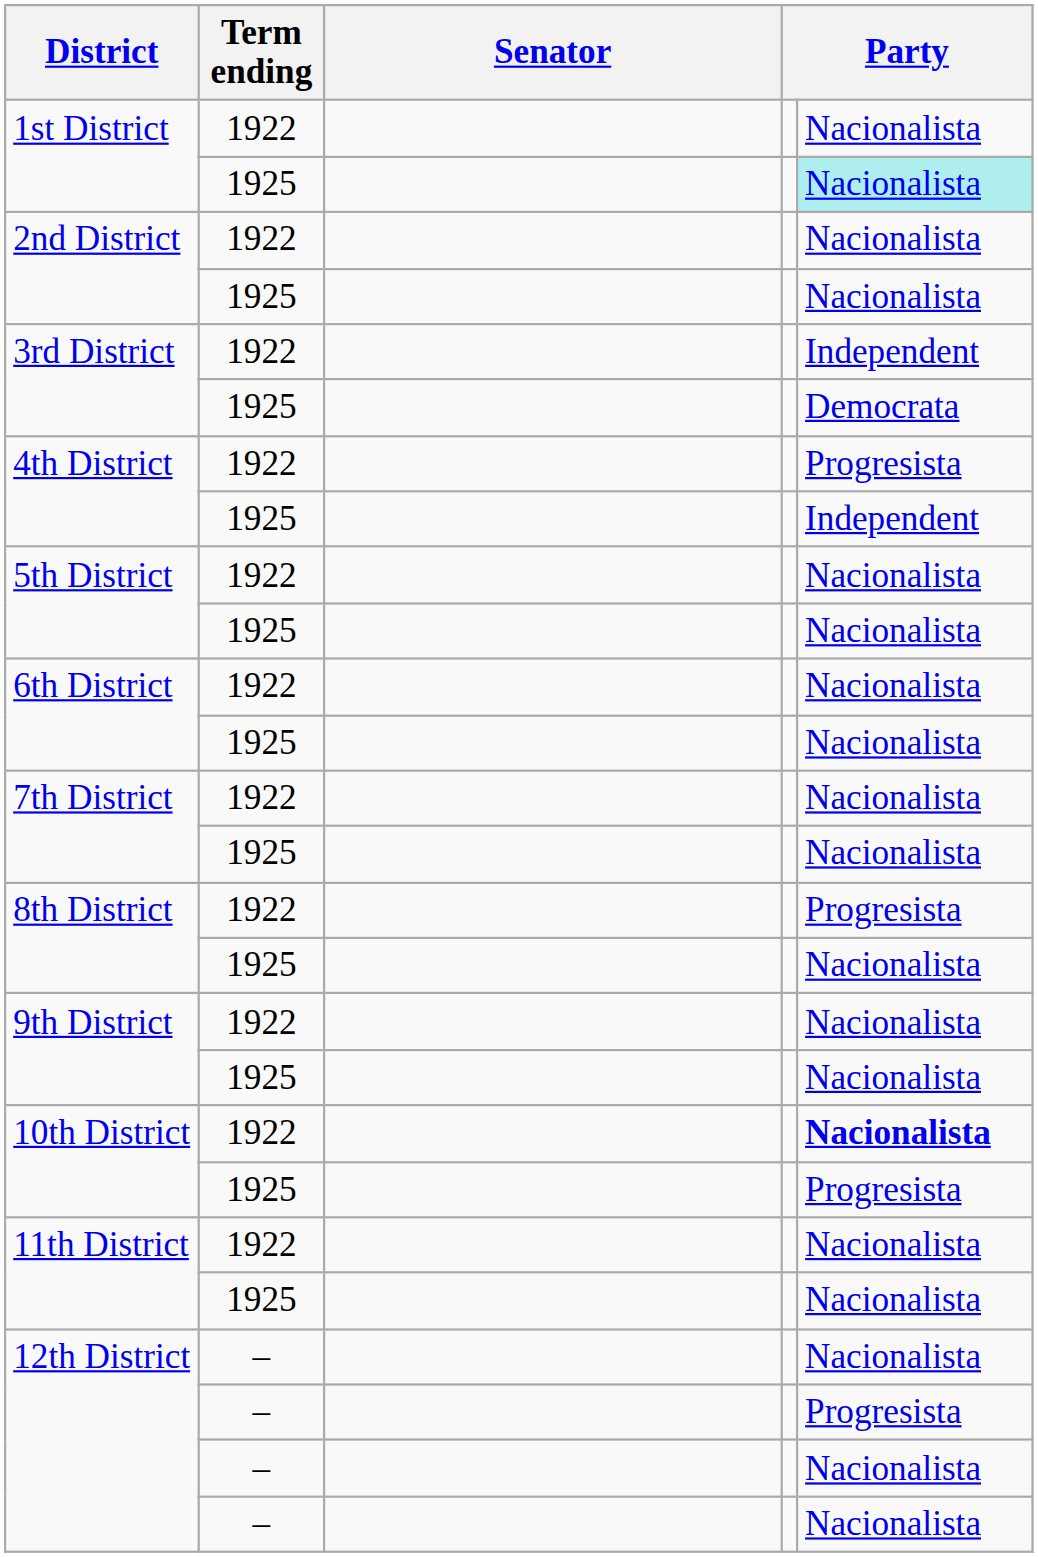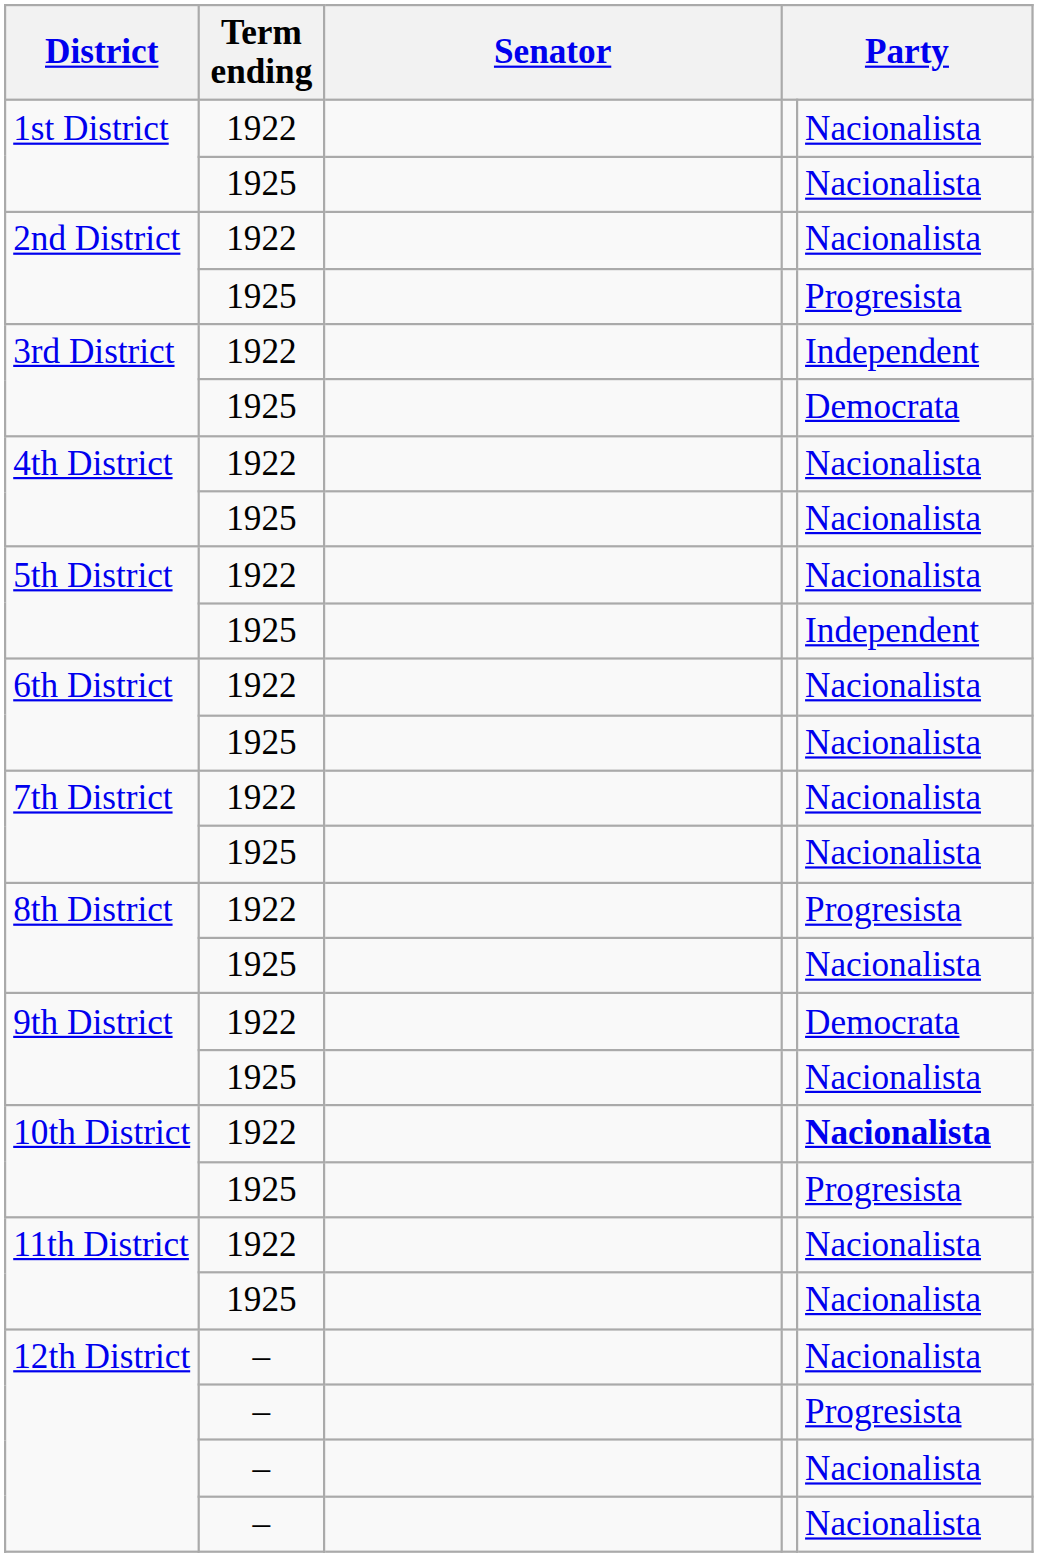(893, 183) paleturquoise background -> (893, 183) no background
(893, 295) Nacionalista -> (883, 295) Progresista
(883, 462) Progresista -> (893, 462) Nacionalista
(892, 518) Independent -> (893, 518) Nacionalista
(893, 630) Nacionalista -> (892, 630) Independent
(893, 1021) Nacionalista -> (882, 1021) Democrata
